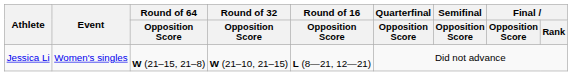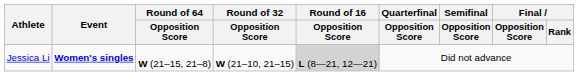(91, 58) normal -> (94, 58) bold
(332, 64) no background -> (338, 64) lightgrey background
